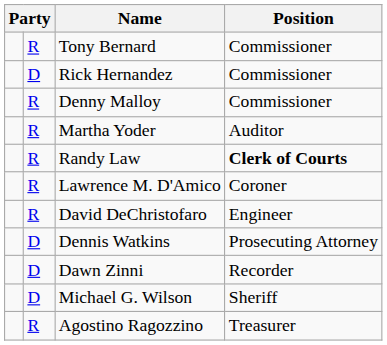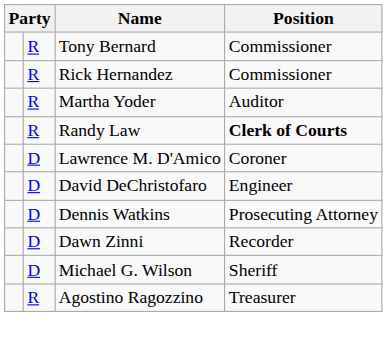(34, 74) D -> (33, 74) R
- row: (110, 102)
(33, 185) R -> (34, 158) D
(33, 213) R -> (34, 185) D
